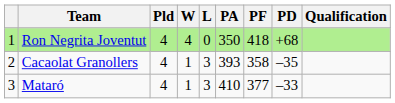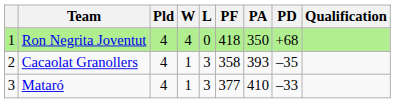columns swapped: (258, 16) <-> (229, 16)
